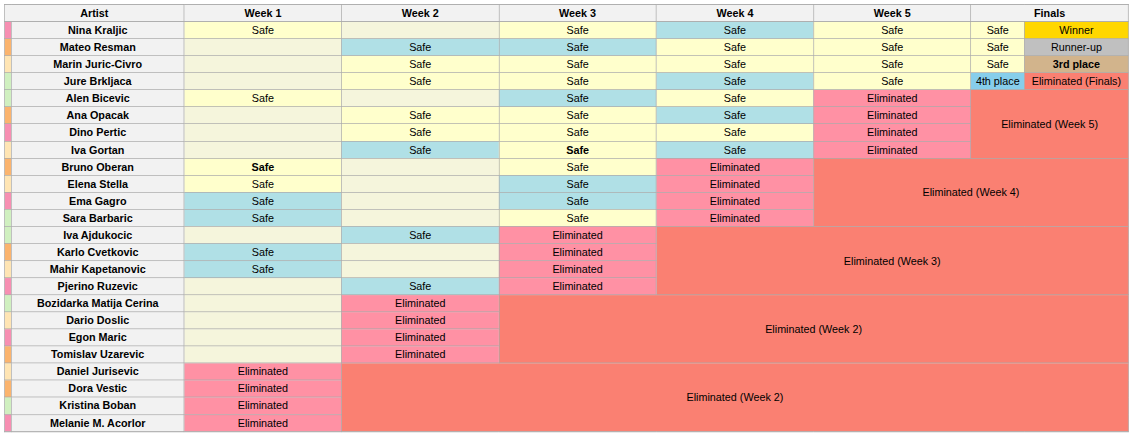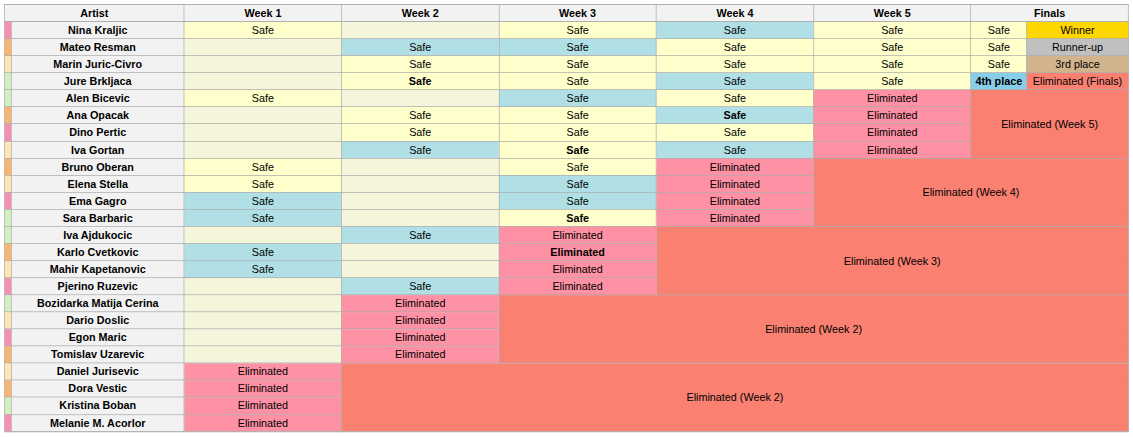(1076, 64) bold -> (1077, 64) normal
(420, 81) normal -> (420, 81) bold
(998, 81) normal -> (999, 81) bold
(735, 116) normal -> (735, 116) bold
(263, 167) bold -> (263, 167) normal
(578, 218) normal -> (578, 218) bold
(578, 252) normal -> (578, 252) bold
